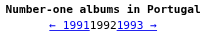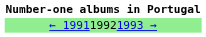(103, 25) no background -> (103, 25) lightgreen background
